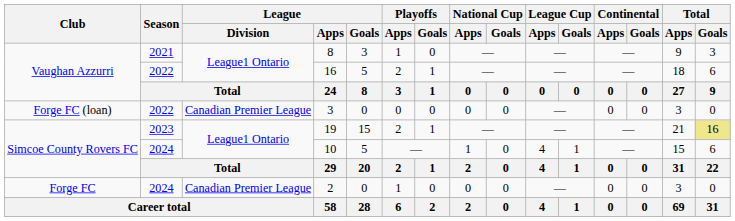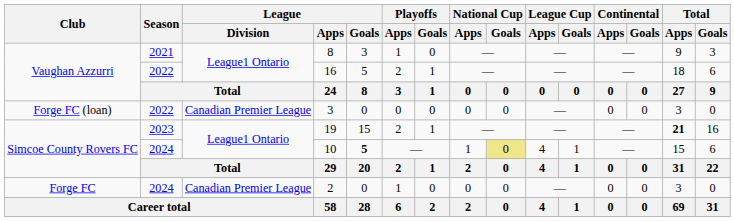(679, 129) normal -> (679, 129) bold
(713, 129) khaki background -> (713, 129) no background
(364, 149) normal -> (364, 149) bold
(506, 149) no background -> (506, 149) khaki background
